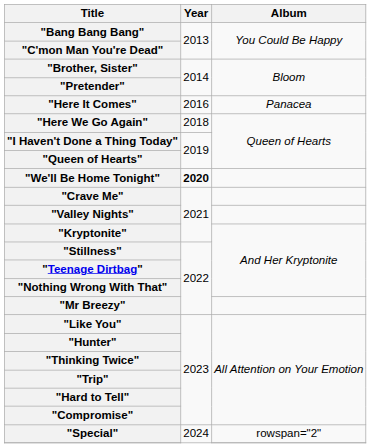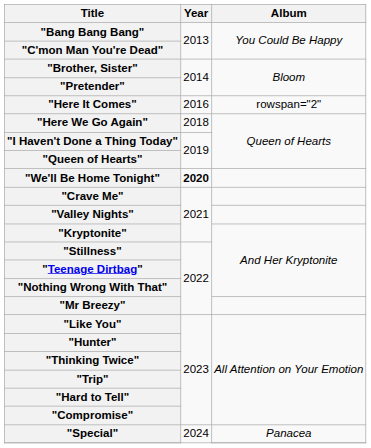(289, 104) Panacea -> (289, 104) rowspan="2"
(289, 433) rowspan="2" -> (289, 433) Panacea
